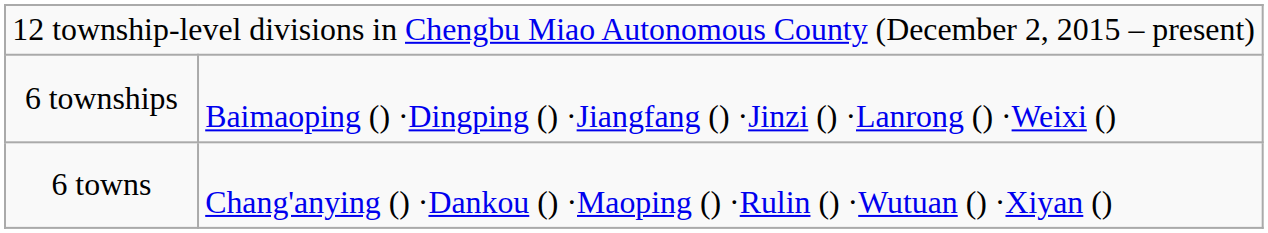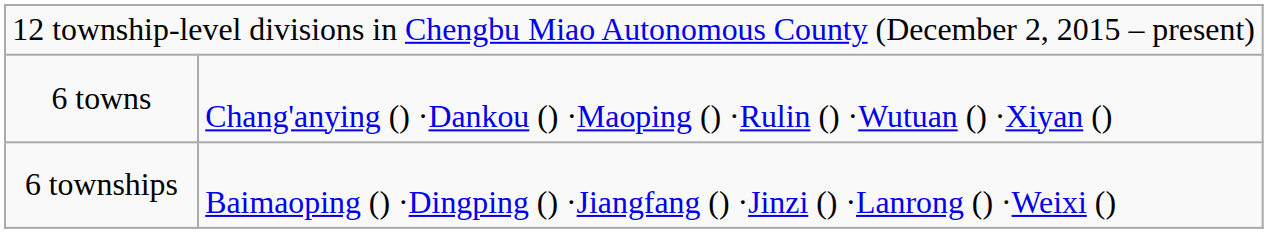rows swapped: (101, 184) <-> (101, 98)
